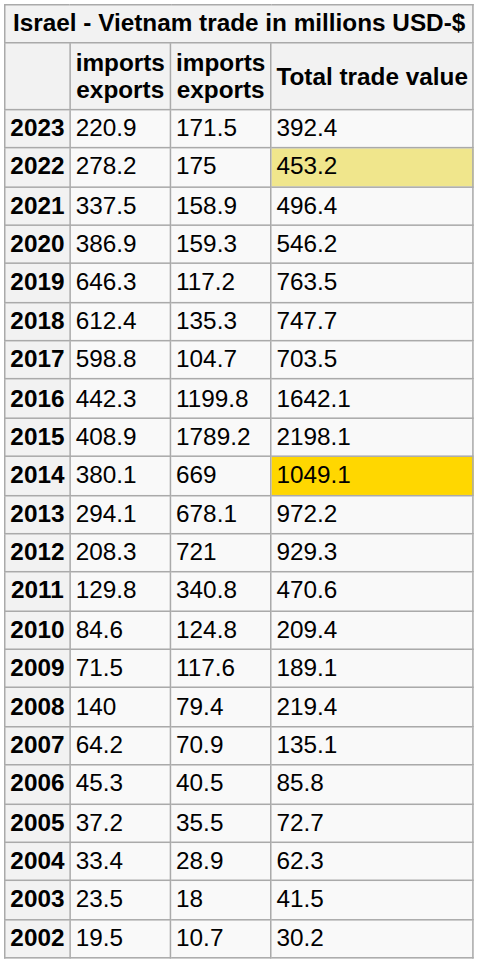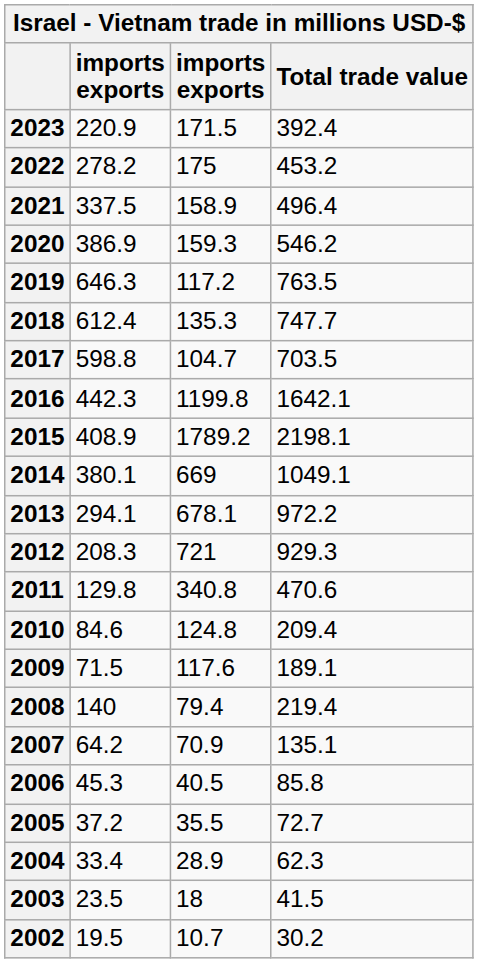(307, 166) khaki background -> (307, 166) no background
(314, 475) gold background -> (314, 475) no background
